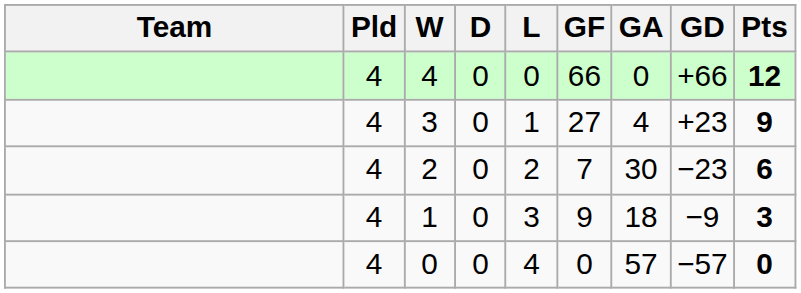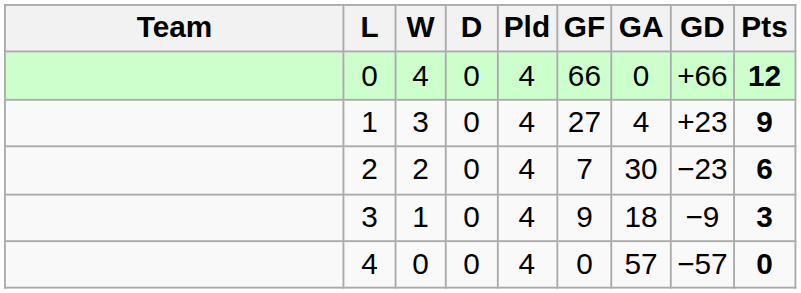columns swapped: (374, 28) <-> (531, 28)
